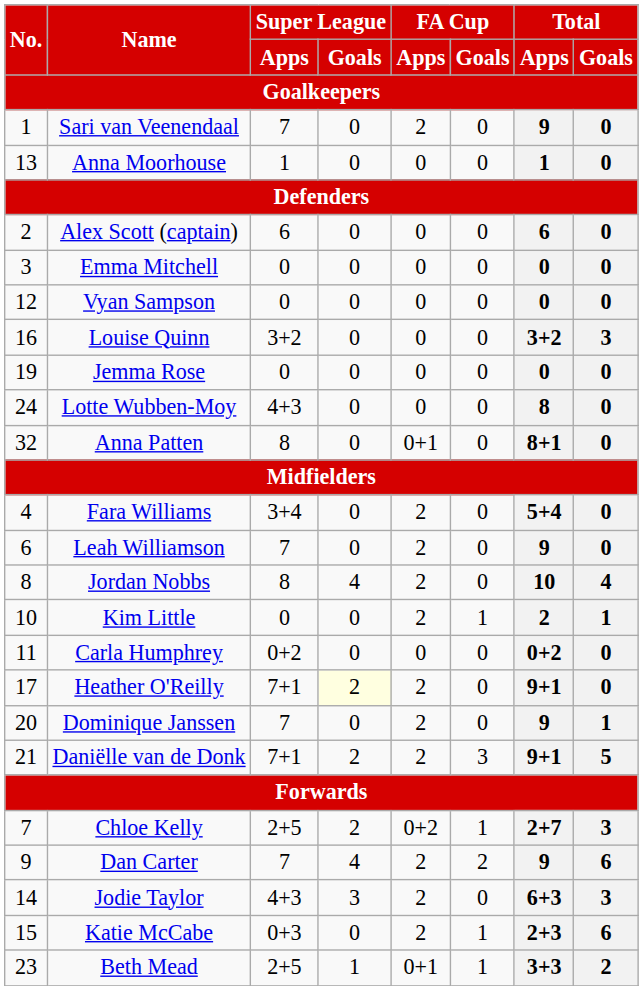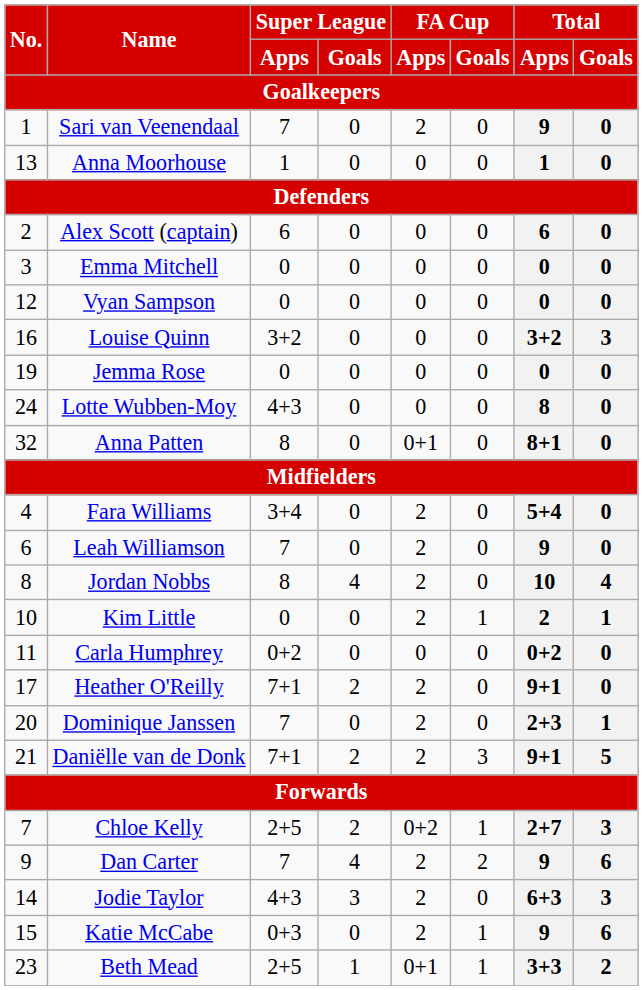(355, 687) lightyellow background -> (355, 687) no background
(544, 722) 9 -> (544, 722) 2+3
(544, 932) 2+3 -> (544, 932) 9
